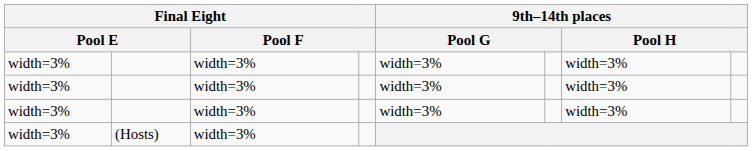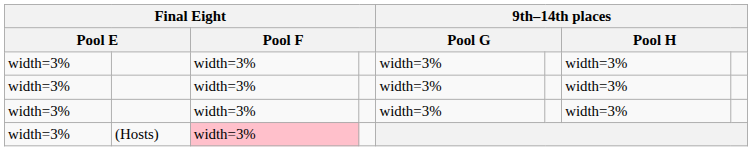(225, 134) no background -> (225, 134) pink background
